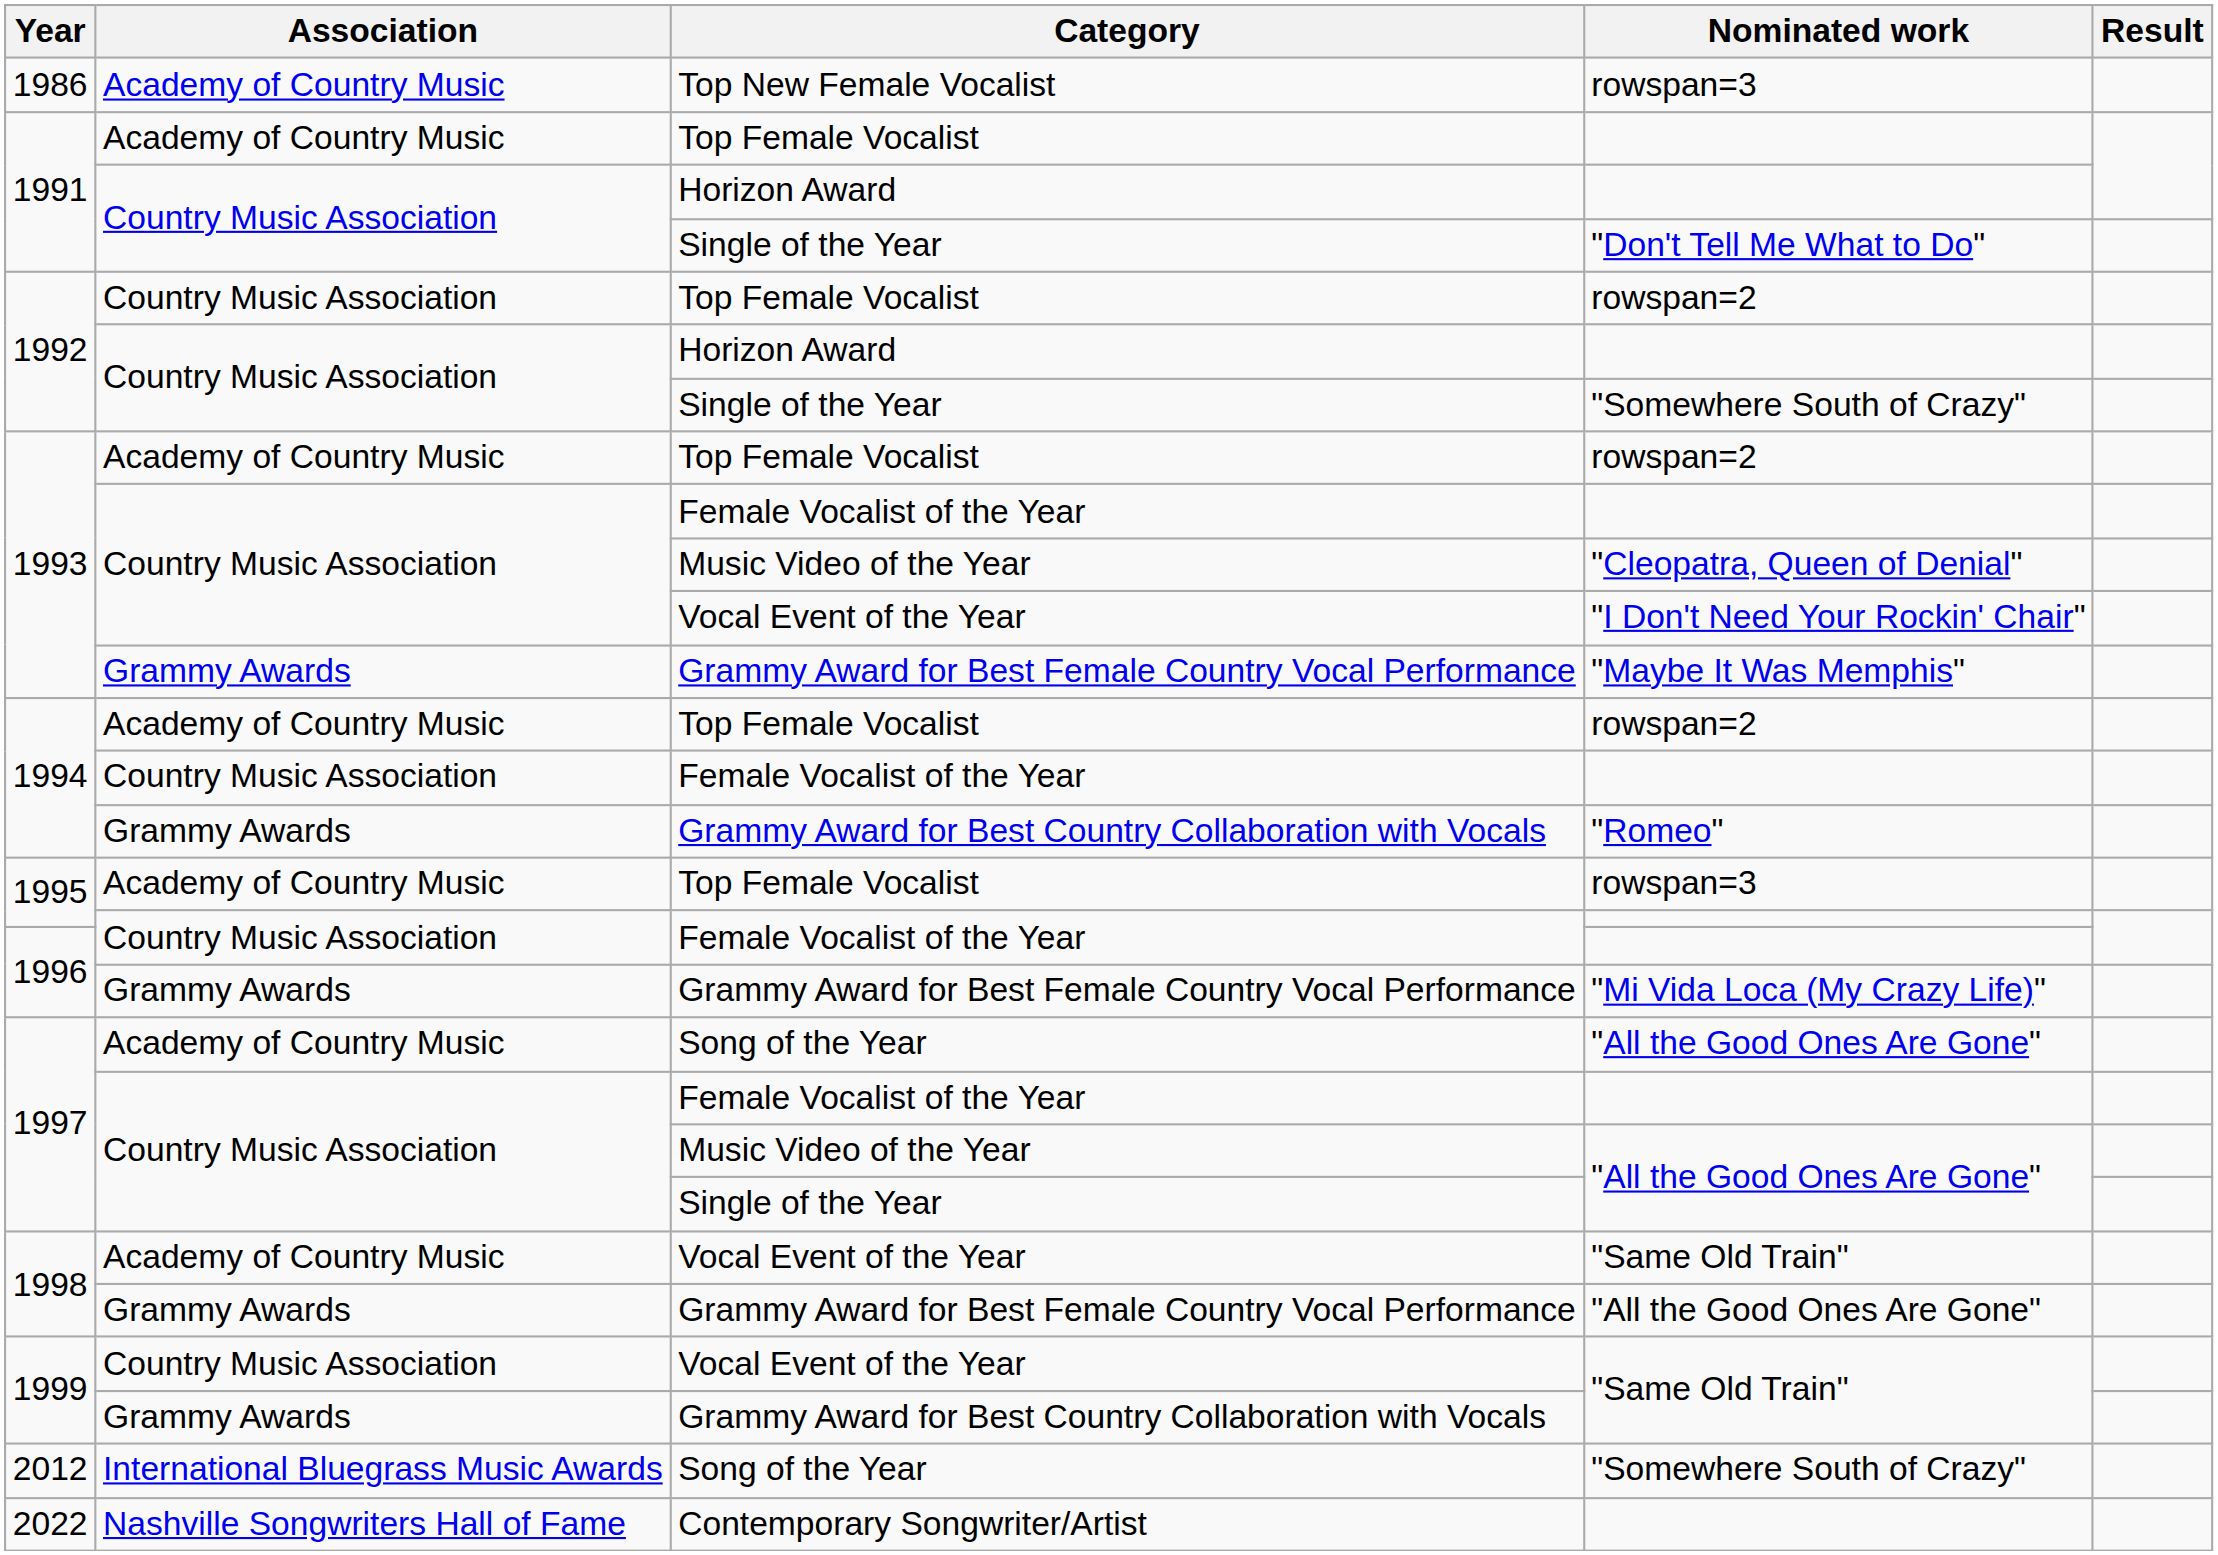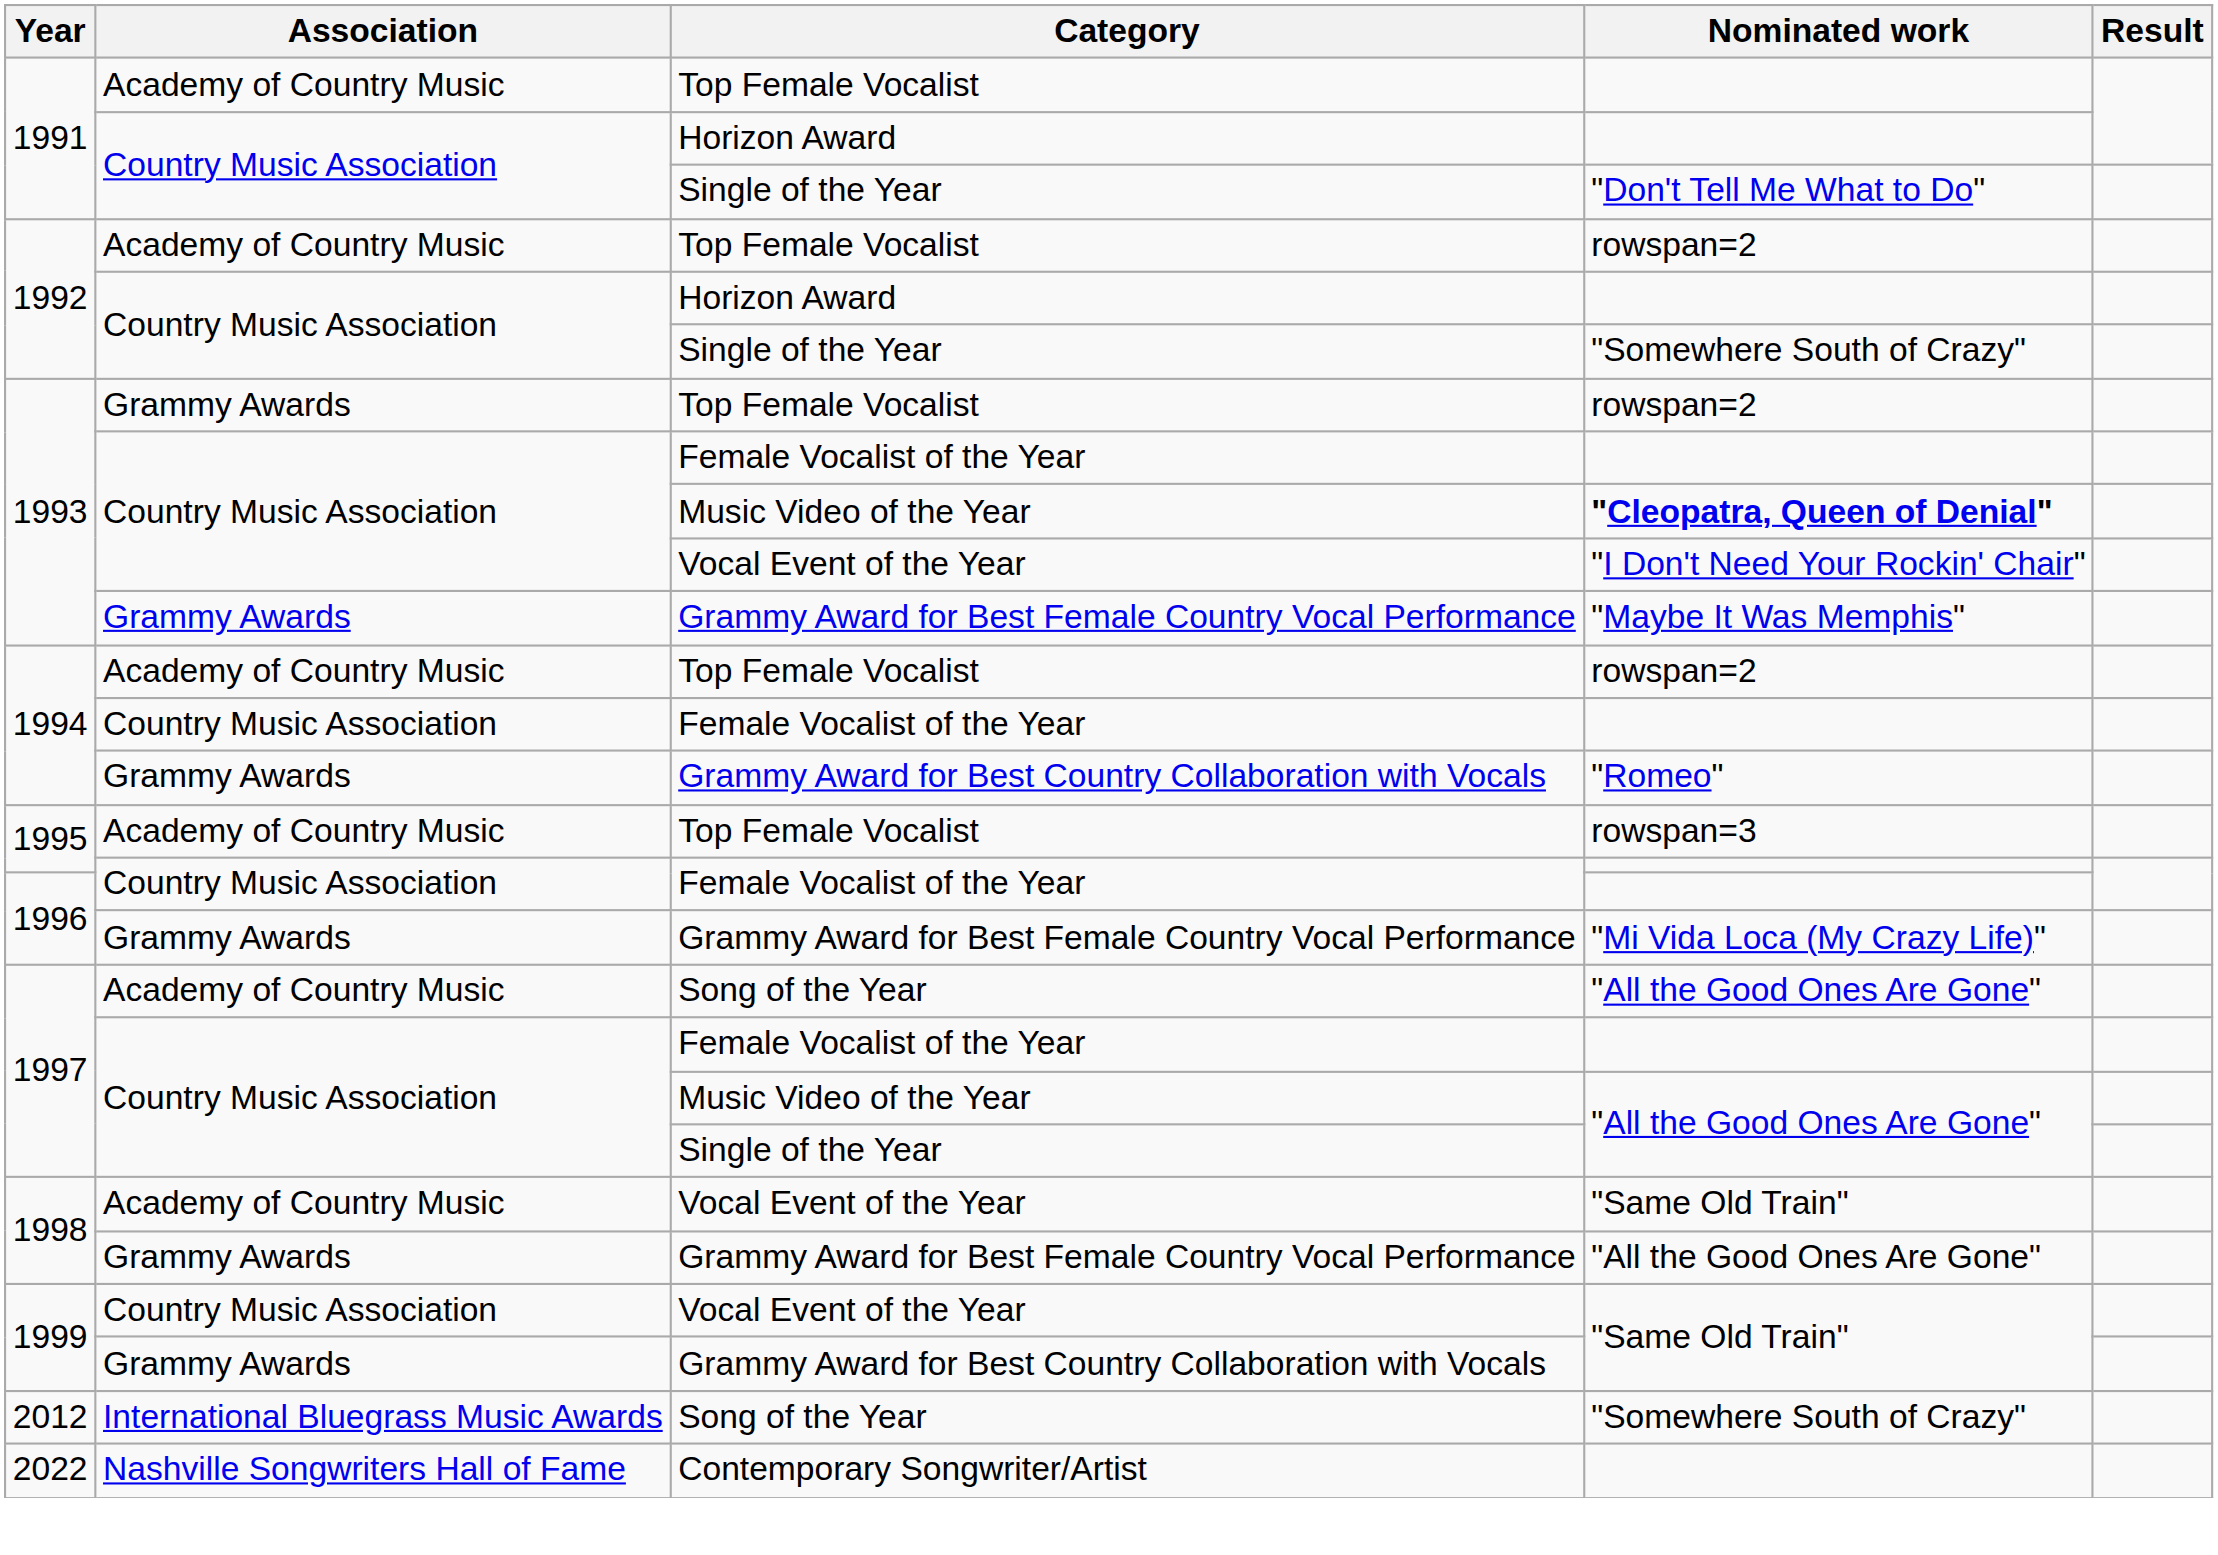- row: (50, 84)
(300, 297) Country Music Association -> (304, 244) Academy of Country Music
(304, 457) Academy of Country Music -> (227, 404) Grammy Awards
(1807, 564) normal -> (1822, 510) bold
